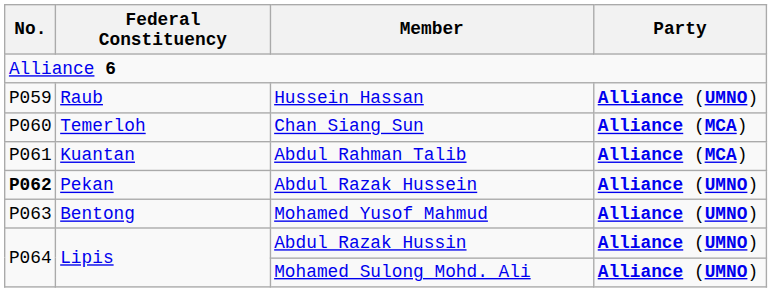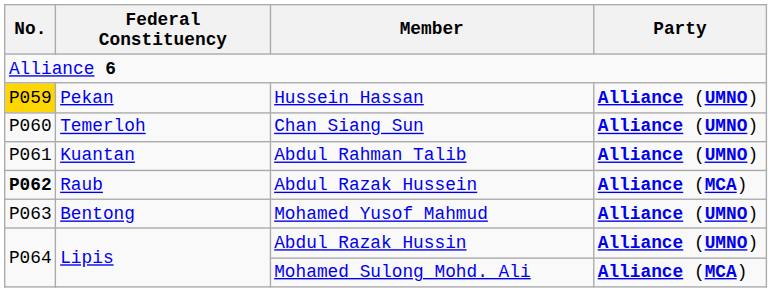(30, 98) no background -> (30, 98) gold background
(82, 98) Raub -> (87, 98) Pekan
(673, 127) Alliance (MCA) -> (678, 127) Alliance (UMNO)
(673, 156) Alliance (MCA) -> (678, 156) Alliance (UMNO)
(87, 185) Pekan -> (82, 185) Raub
(678, 185) Alliance (UMNO) -> (673, 185) Alliance (MCA)
(678, 272) Alliance (UMNO) -> (673, 272) Alliance (MCA)
